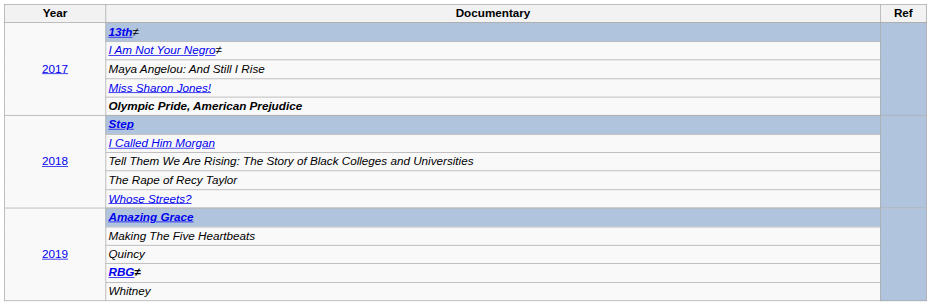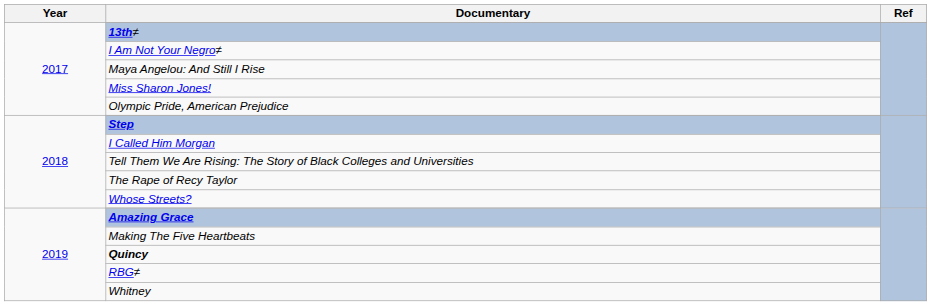(205, 106) bold -> (198, 106) normal
(127, 254) normal -> (128, 254) bold
(125, 273) bold -> (124, 273) normal
